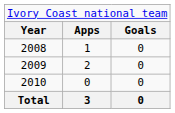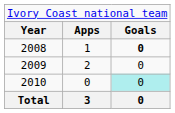(141, 48) normal -> (141, 48) bold
(141, 83) no background -> (141, 83) paleturquoise background
